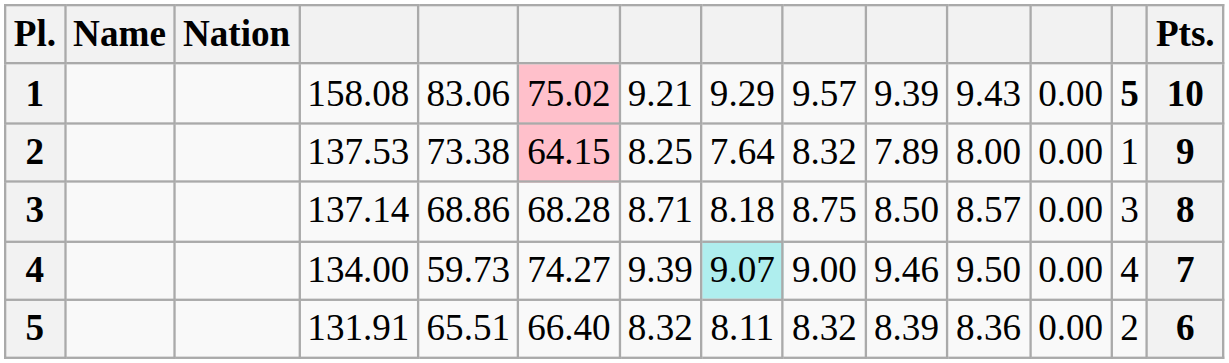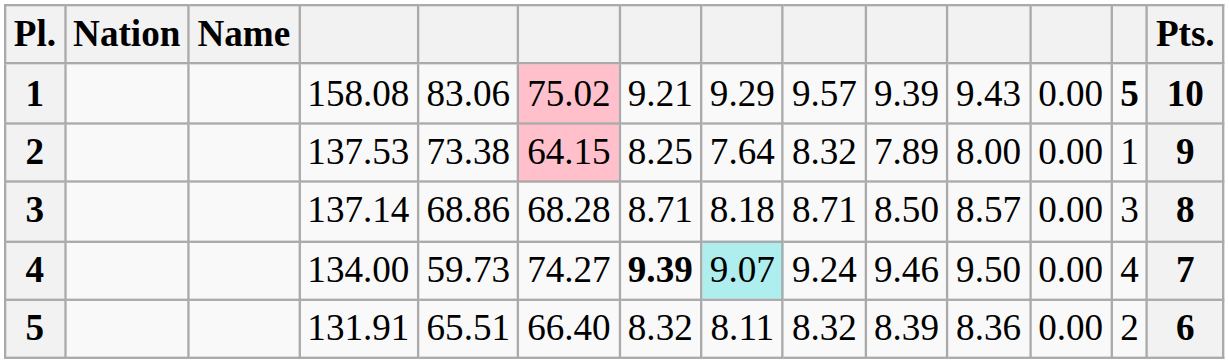columns swapped: (119, 33) <-> (237, 33)
(824, 210) 8.75 -> (824, 210) 8.71
(660, 269) normal -> (660, 269) bold
(824, 269) 9.00 -> (824, 269) 9.24
